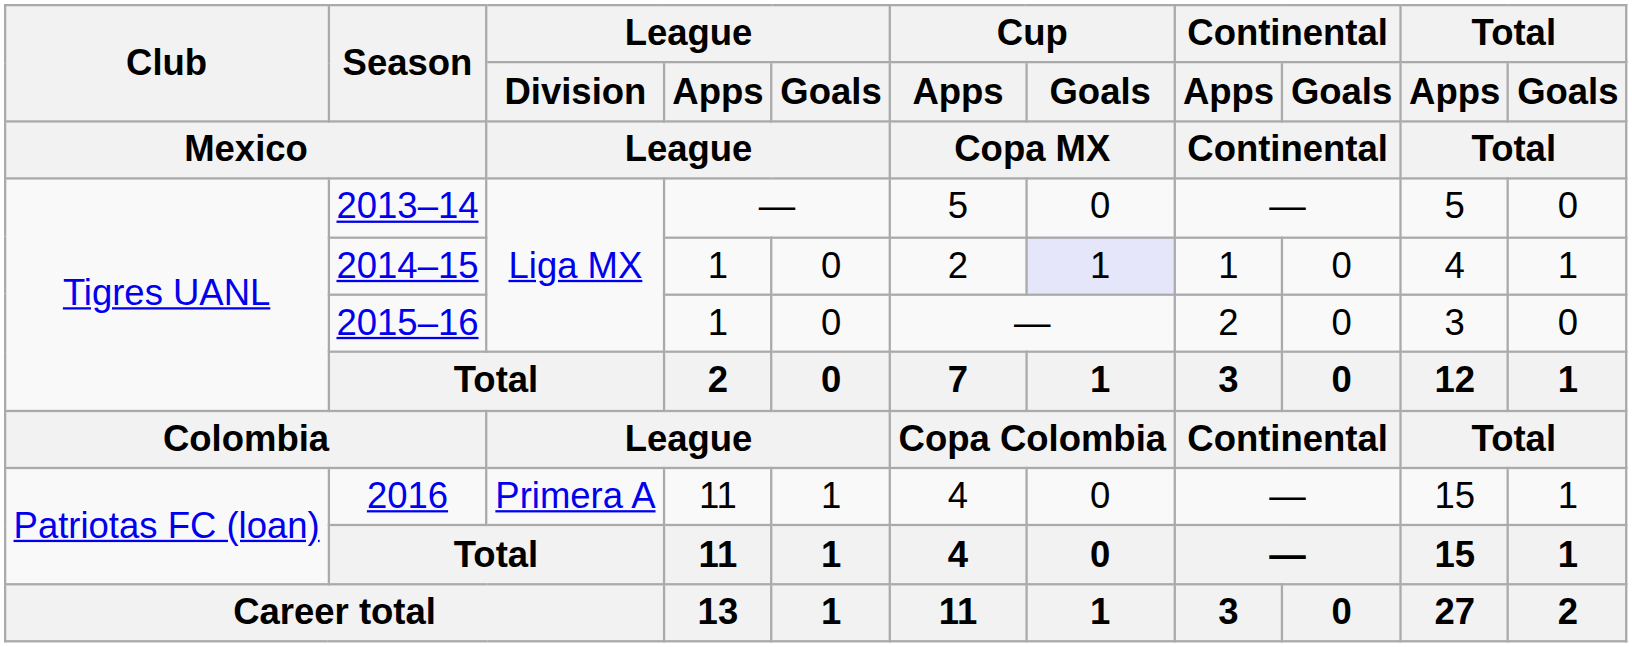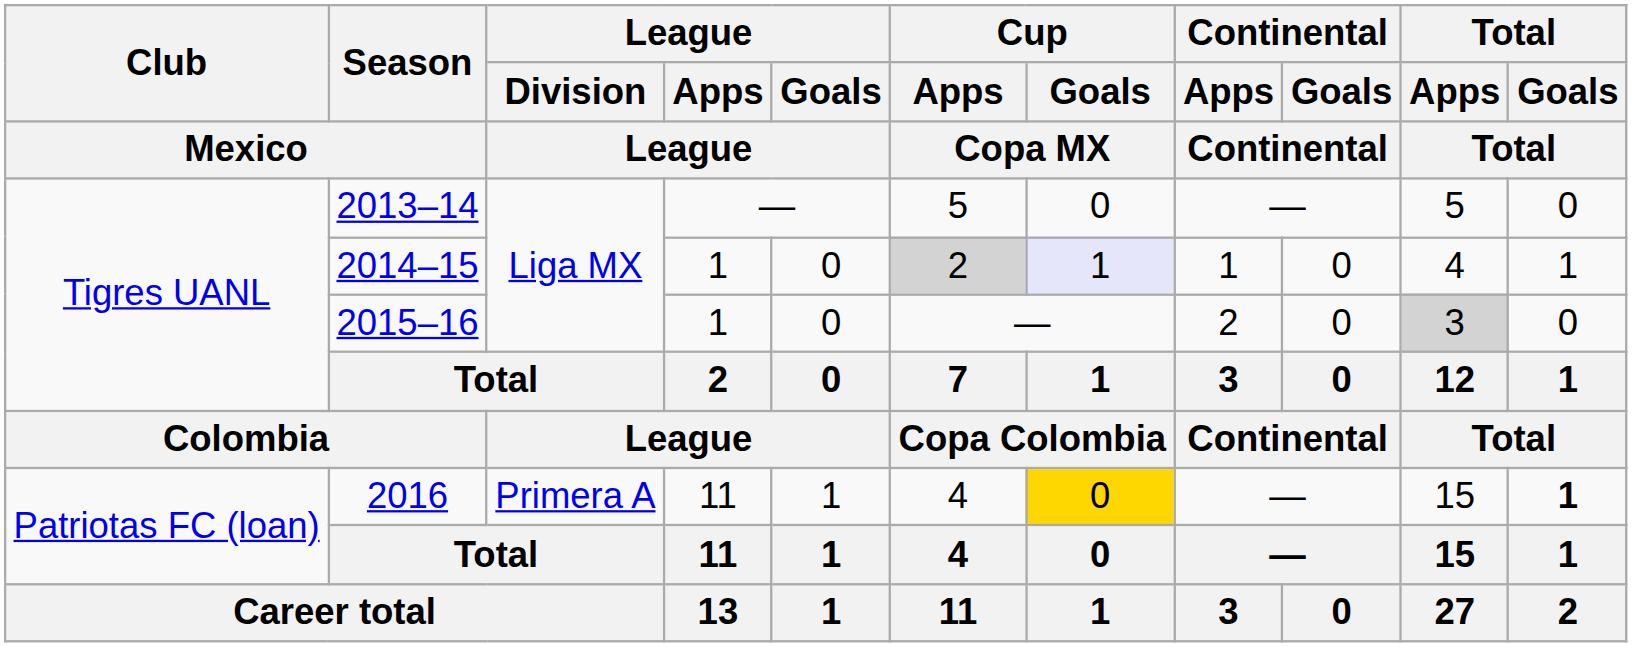(958, 264) no background -> (958, 264) lightgrey background
(1455, 322) no background -> (1455, 322) lightgrey background
(1100, 496) no background -> (1100, 496) gold background
(1568, 496) normal -> (1568, 496) bold
